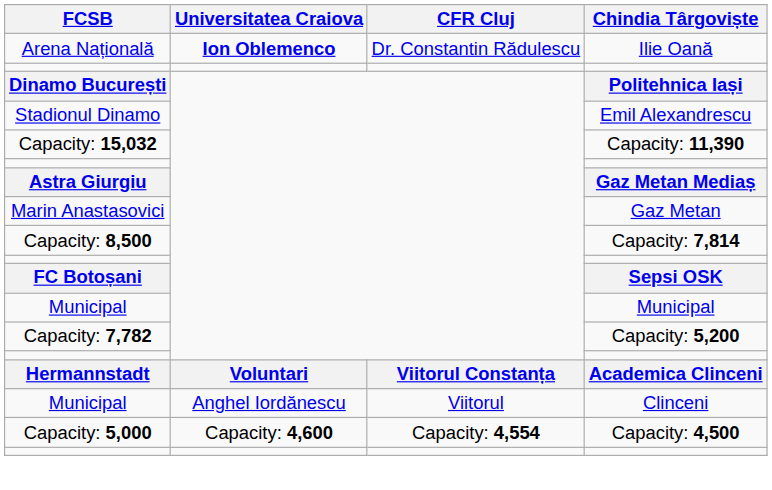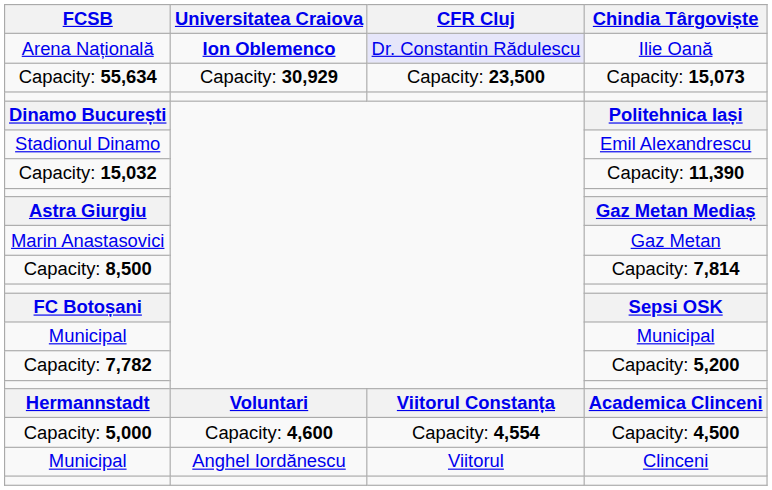(476, 48) no background -> (476, 48) lavender background
+ row: (88, 77)
rows swapped: (88, 403) <-> (88, 432)
